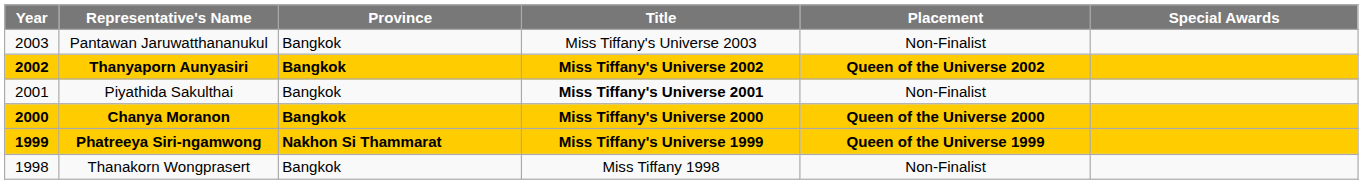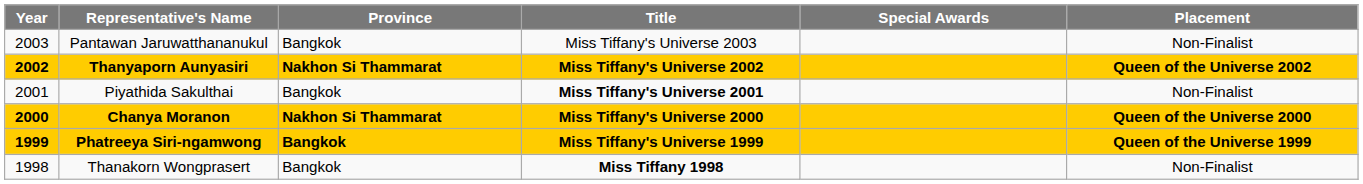columns swapped: (946, 17) <-> (1224, 17)
(314, 67) Bangkok -> (362, 67) Nakhon Si Thammarat
(314, 116) Bangkok -> (362, 116) Nakhon Si Thammarat
(362, 141) Nakhon Si Thammarat -> (314, 141) Bangkok
(661, 166) normal -> (661, 166) bold
